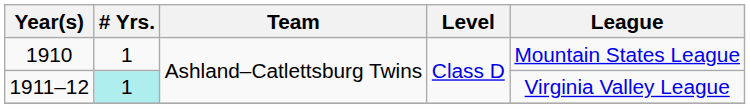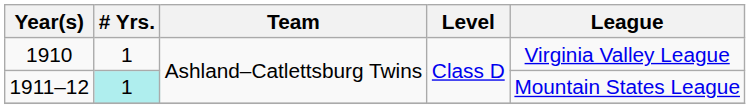(627, 54) Mountain States League -> (627, 54) Virginia Valley League
(627, 87) Virginia Valley League -> (627, 87) Mountain States League
